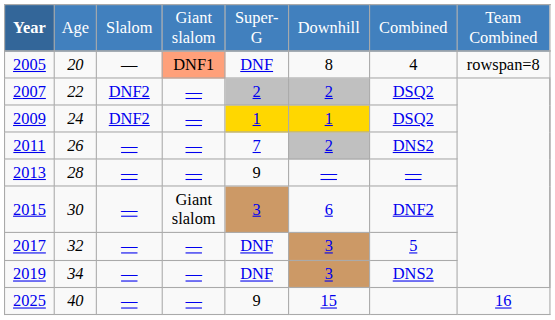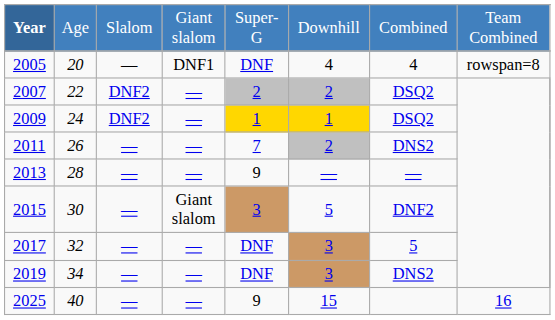(194, 64) lightsalmon background -> (194, 64) no background
(329, 64) 8 -> (329, 64) 4
(329, 209) 6 -> (329, 209) 5
